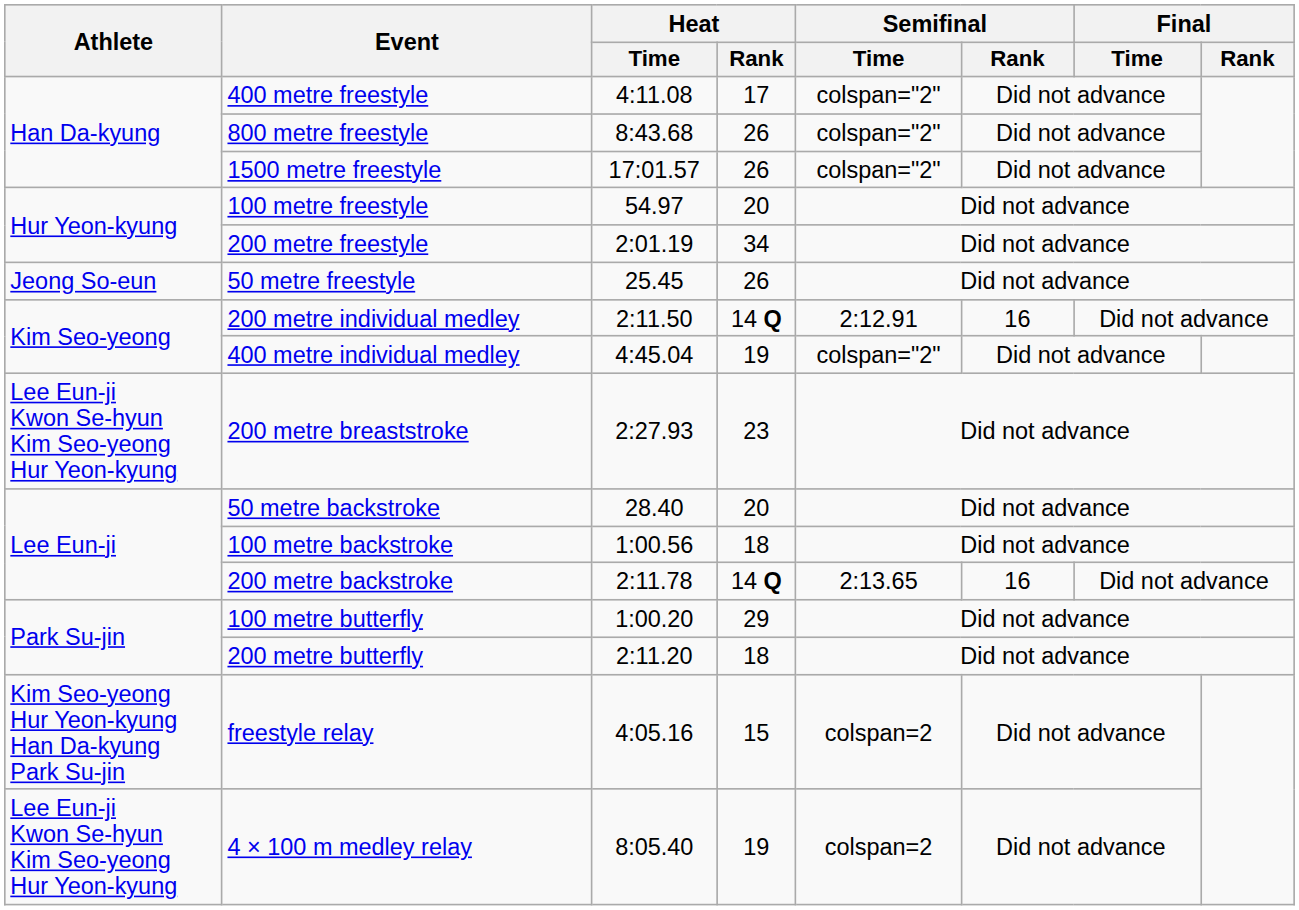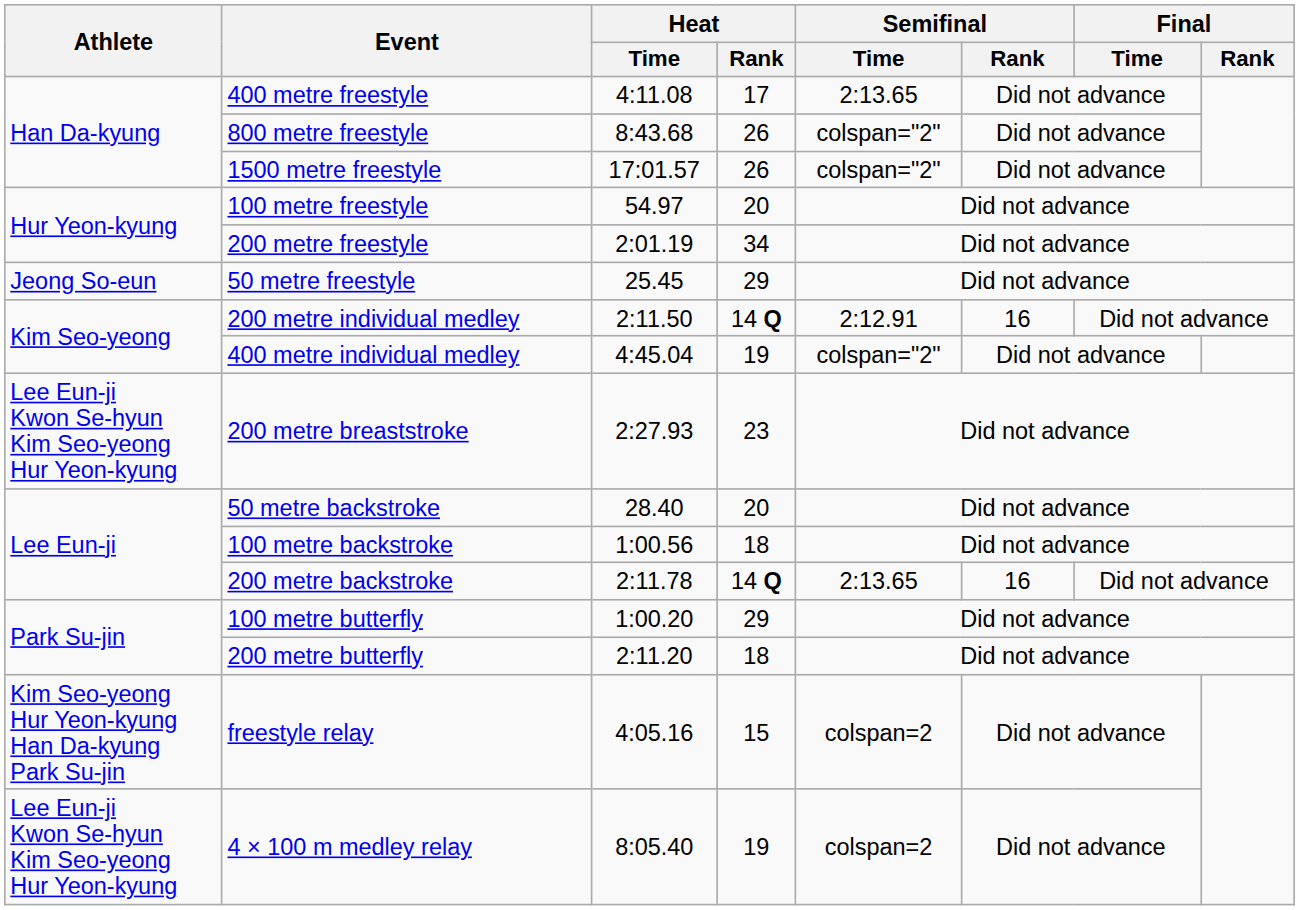(879, 96) colspan="2" -> (879, 96) 2:13.65
(756, 281) 26 -> (756, 281) 29
